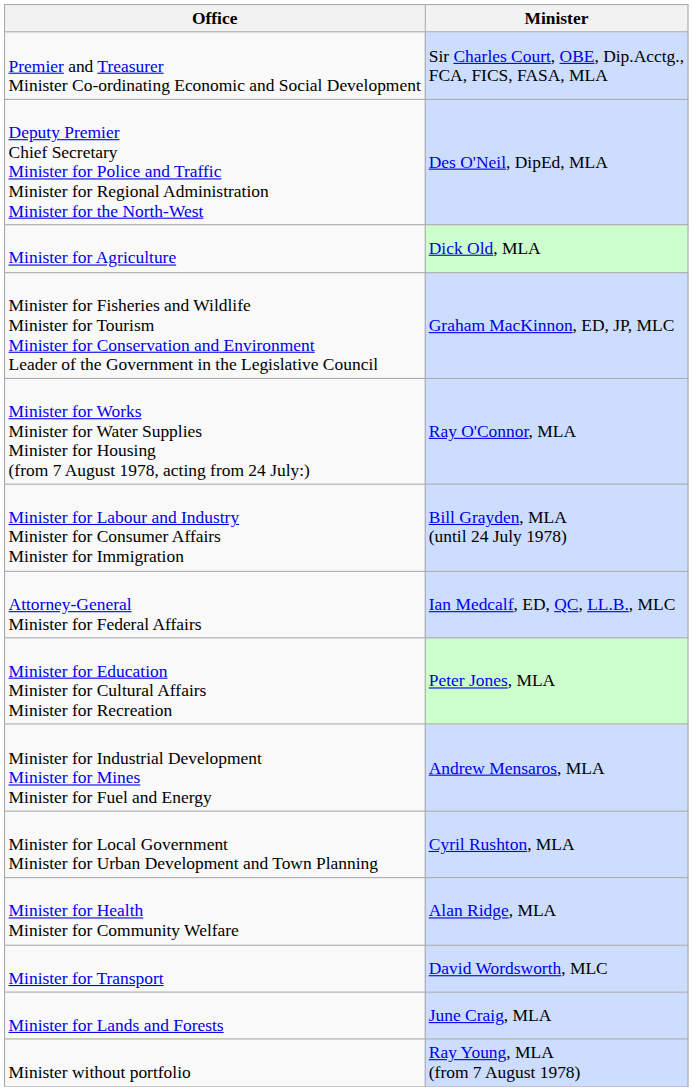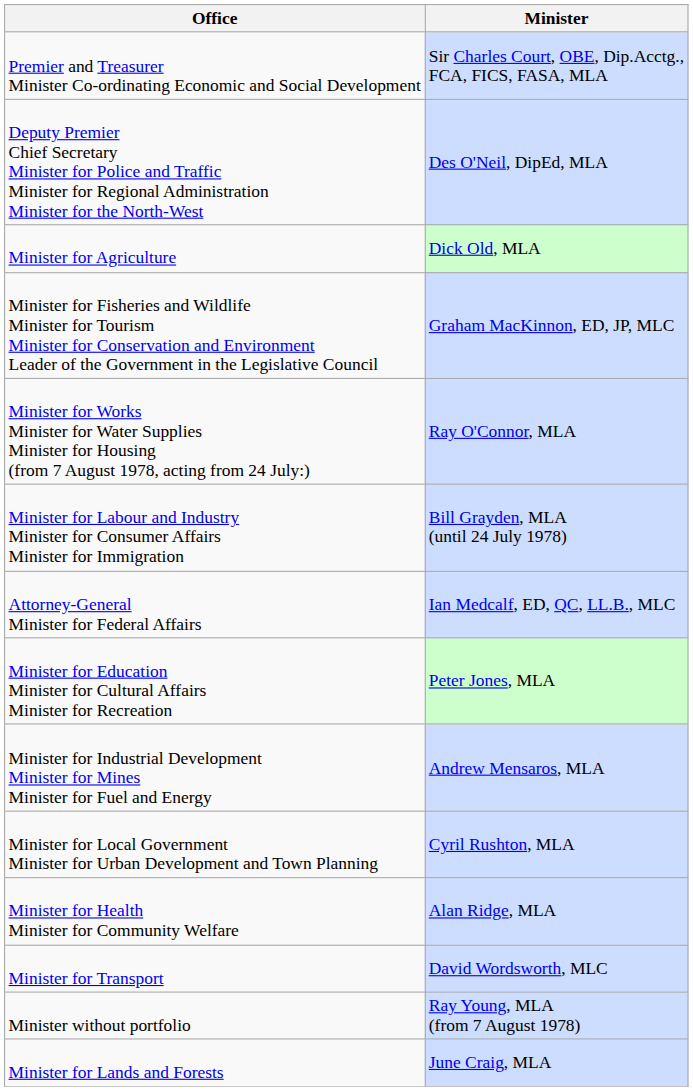rows swapped: (116, 1025) <-> (100, 1072)
